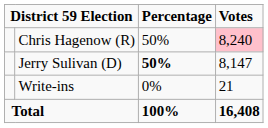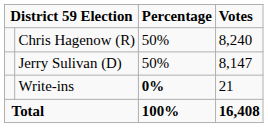(235, 39) pink background -> (235, 39) no background
(157, 63) bold -> (156, 63) normal
(152, 87) normal -> (153, 87) bold
